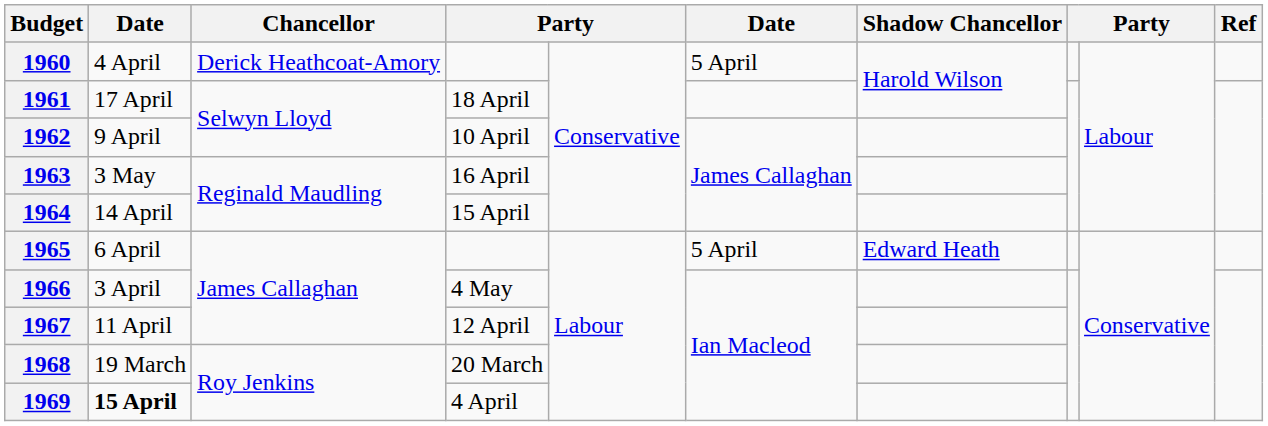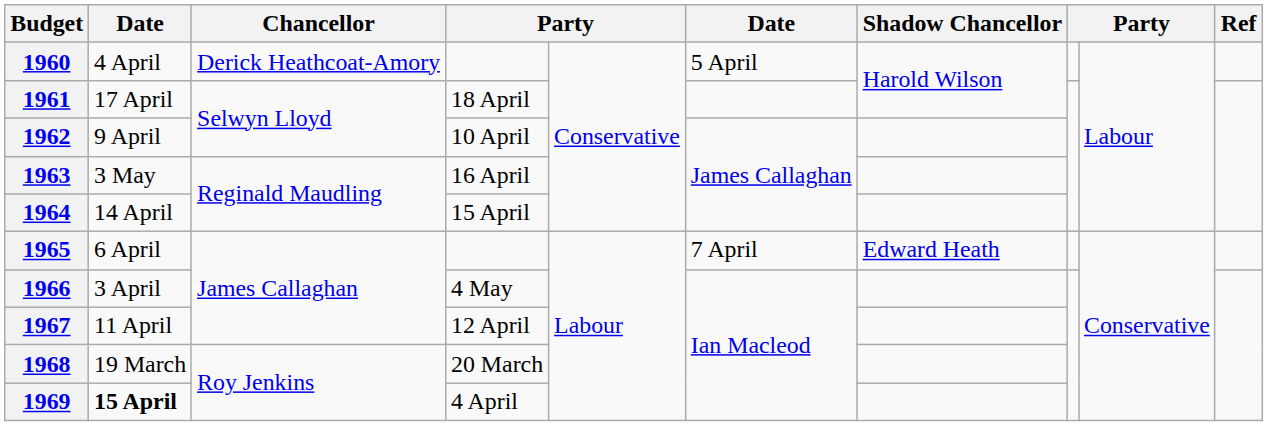(724, 250) 5 April -> (724, 250) 7 April
